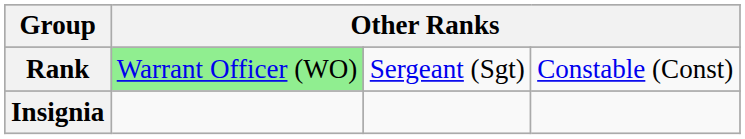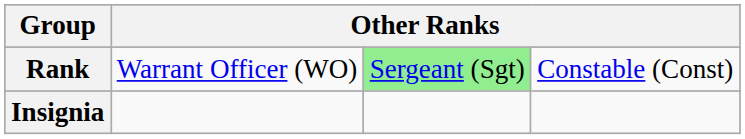(237, 68) lightgreen background -> (237, 68) no background
(447, 68) no background -> (447, 68) lightgreen background
